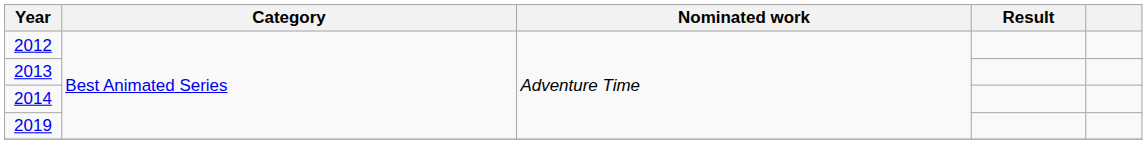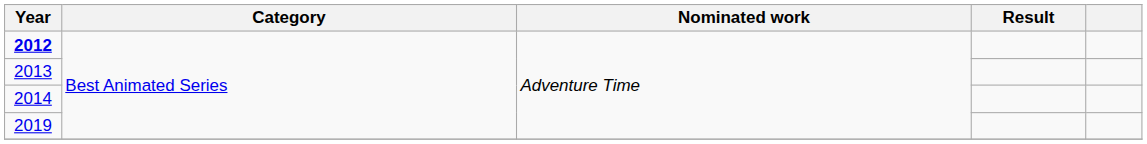(33, 44) normal -> (33, 44) bold
